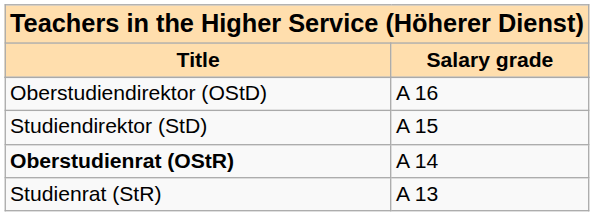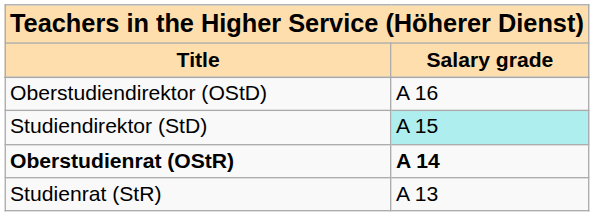(417, 127) no background -> (417, 127) paleturquoise background
(417, 160) normal -> (418, 160) bold
